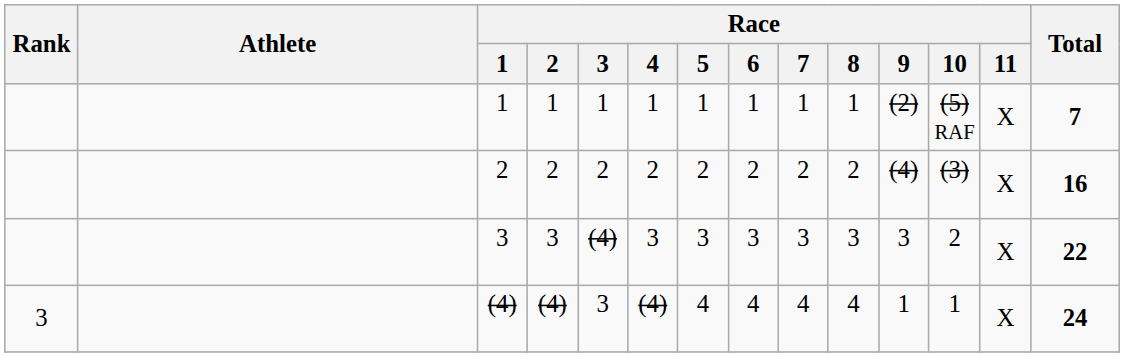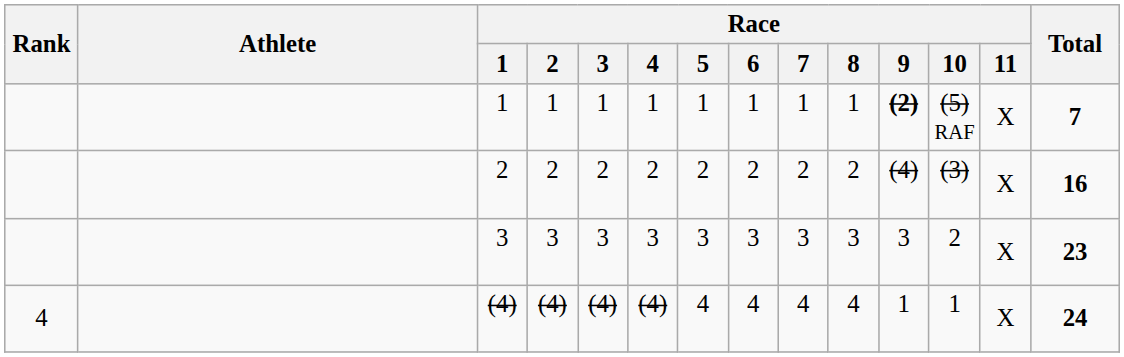(904, 116) normal -> (904, 116) bold
(603, 251) (4) -> (603, 251) 3
(1075, 251) 22 -> (1075, 251) 23
(41, 318) 3 -> (41, 318) 4
(603, 318) 3 -> (603, 318) (4)
